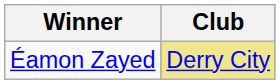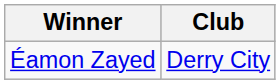(218, 60) khaki background -> (218, 60) no background
